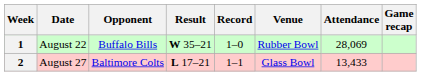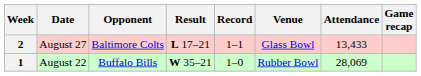rows swapped: (21, 44) <-> (21, 62)
